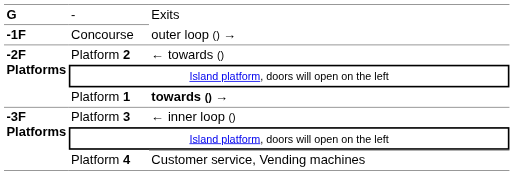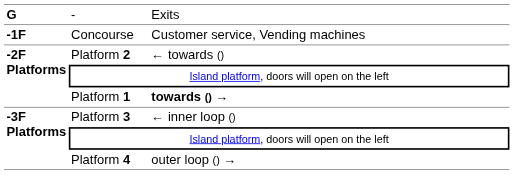(194, 34) outer loop () → -> (258, 34) Customer service, Vending machines
(258, 160) Customer service, Vending machines -> (194, 159) outer loop () →
